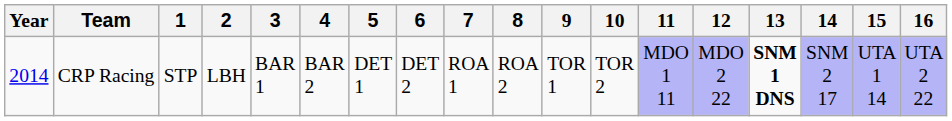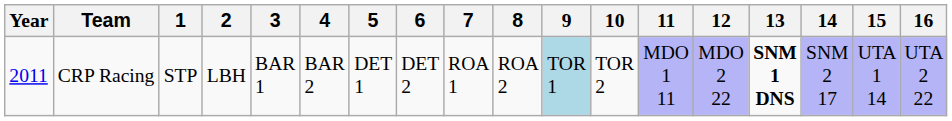(29, 75) 2014 -> (29, 75) 2011
(567, 75) no background -> (567, 75) lightblue background
